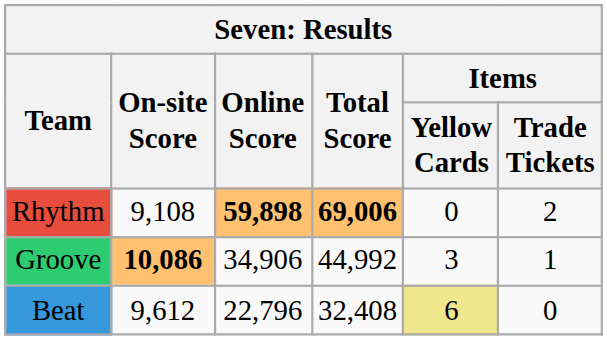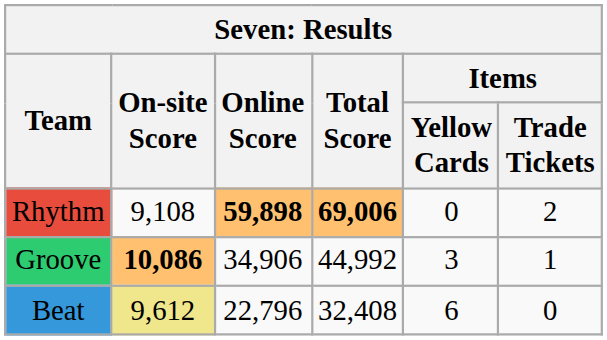(163, 309) no background -> (163, 309) khaki background
(451, 309) khaki background -> (451, 309) no background
